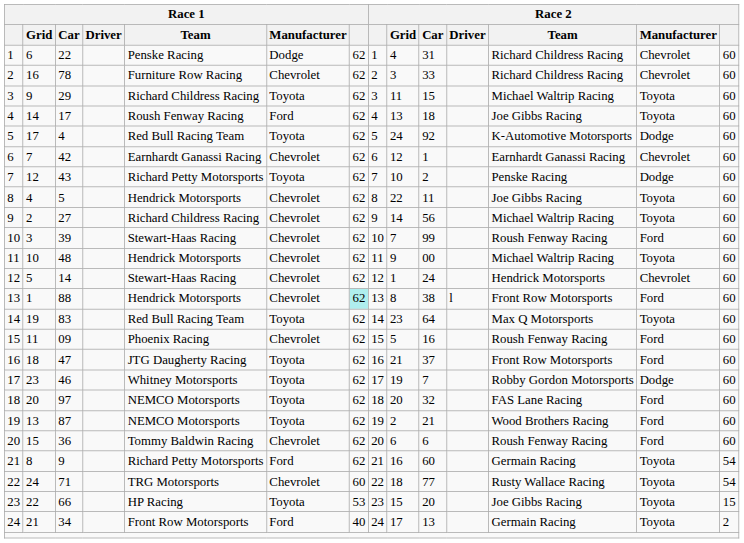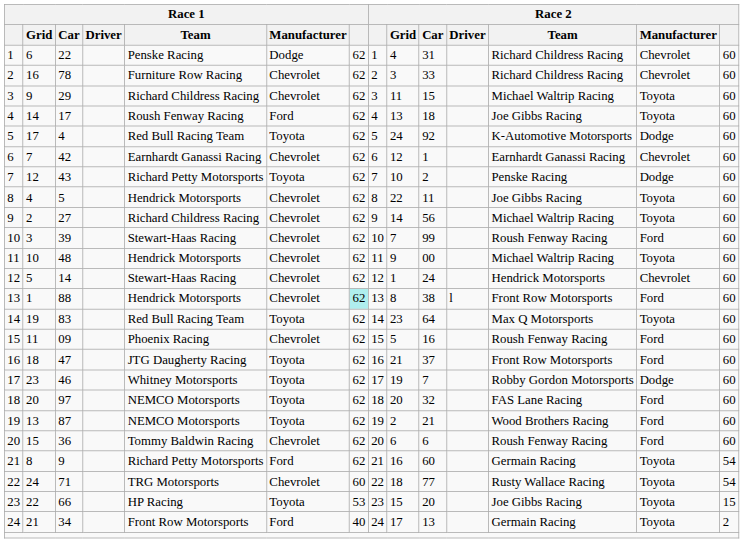(287, 95) Toyota -> (295, 95) Chevrolet
